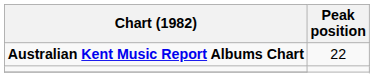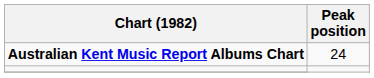(338, 54) 22 -> (338, 54) 24
